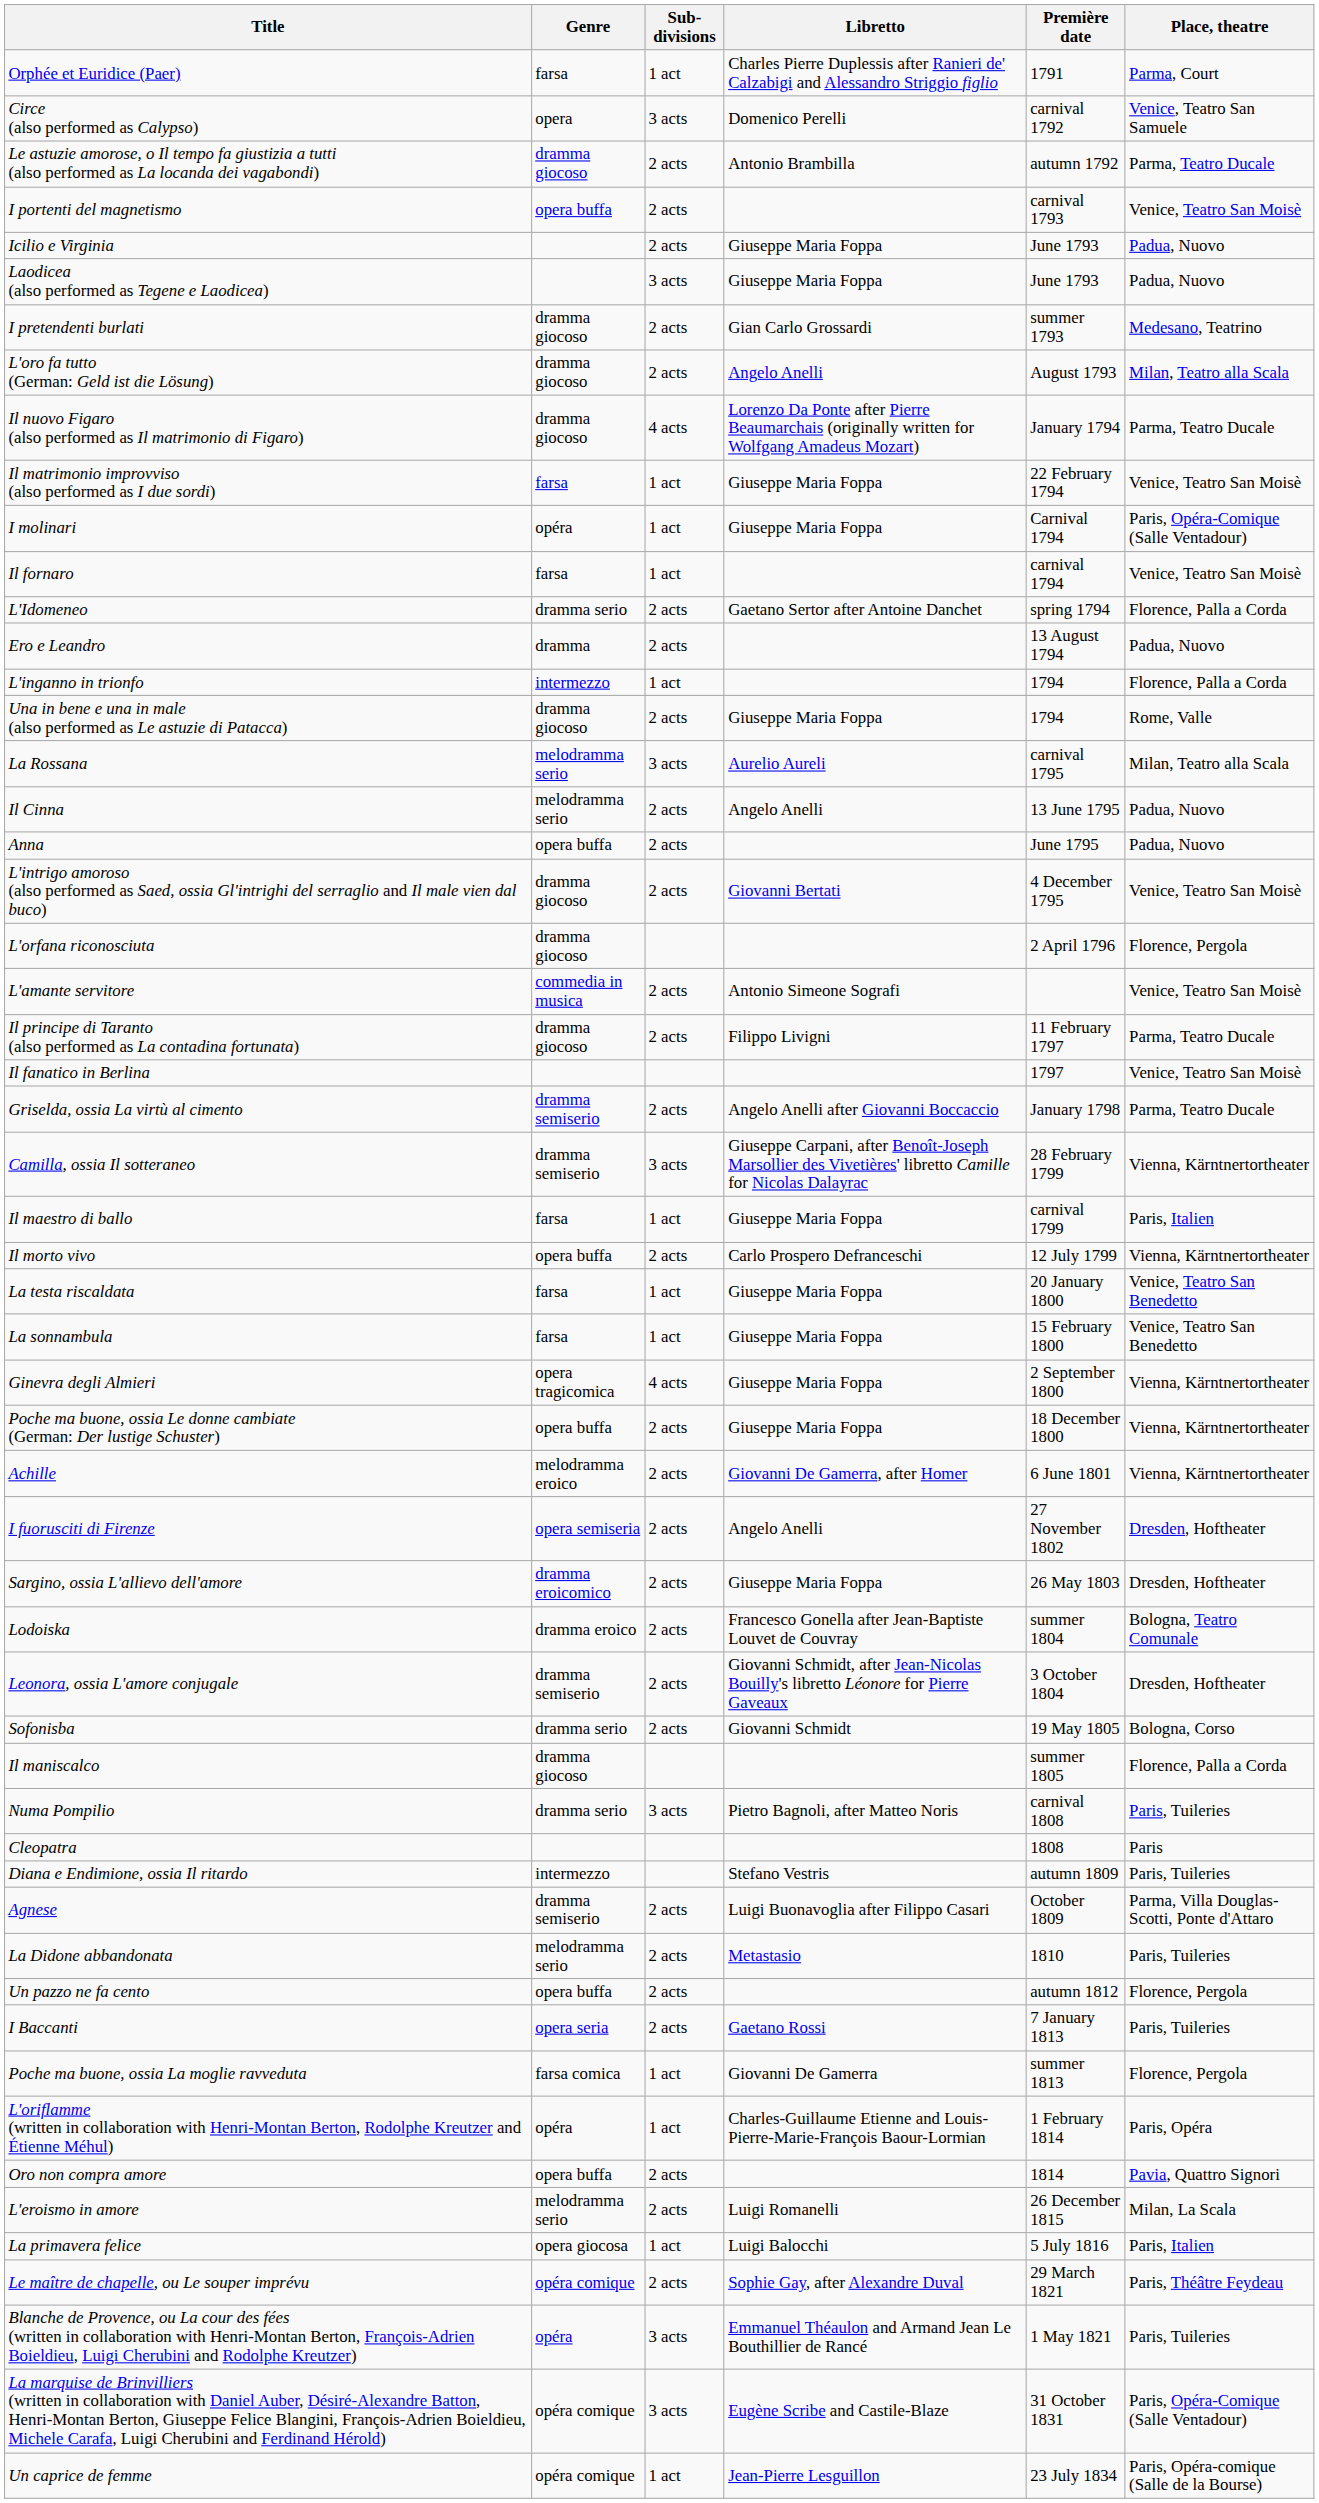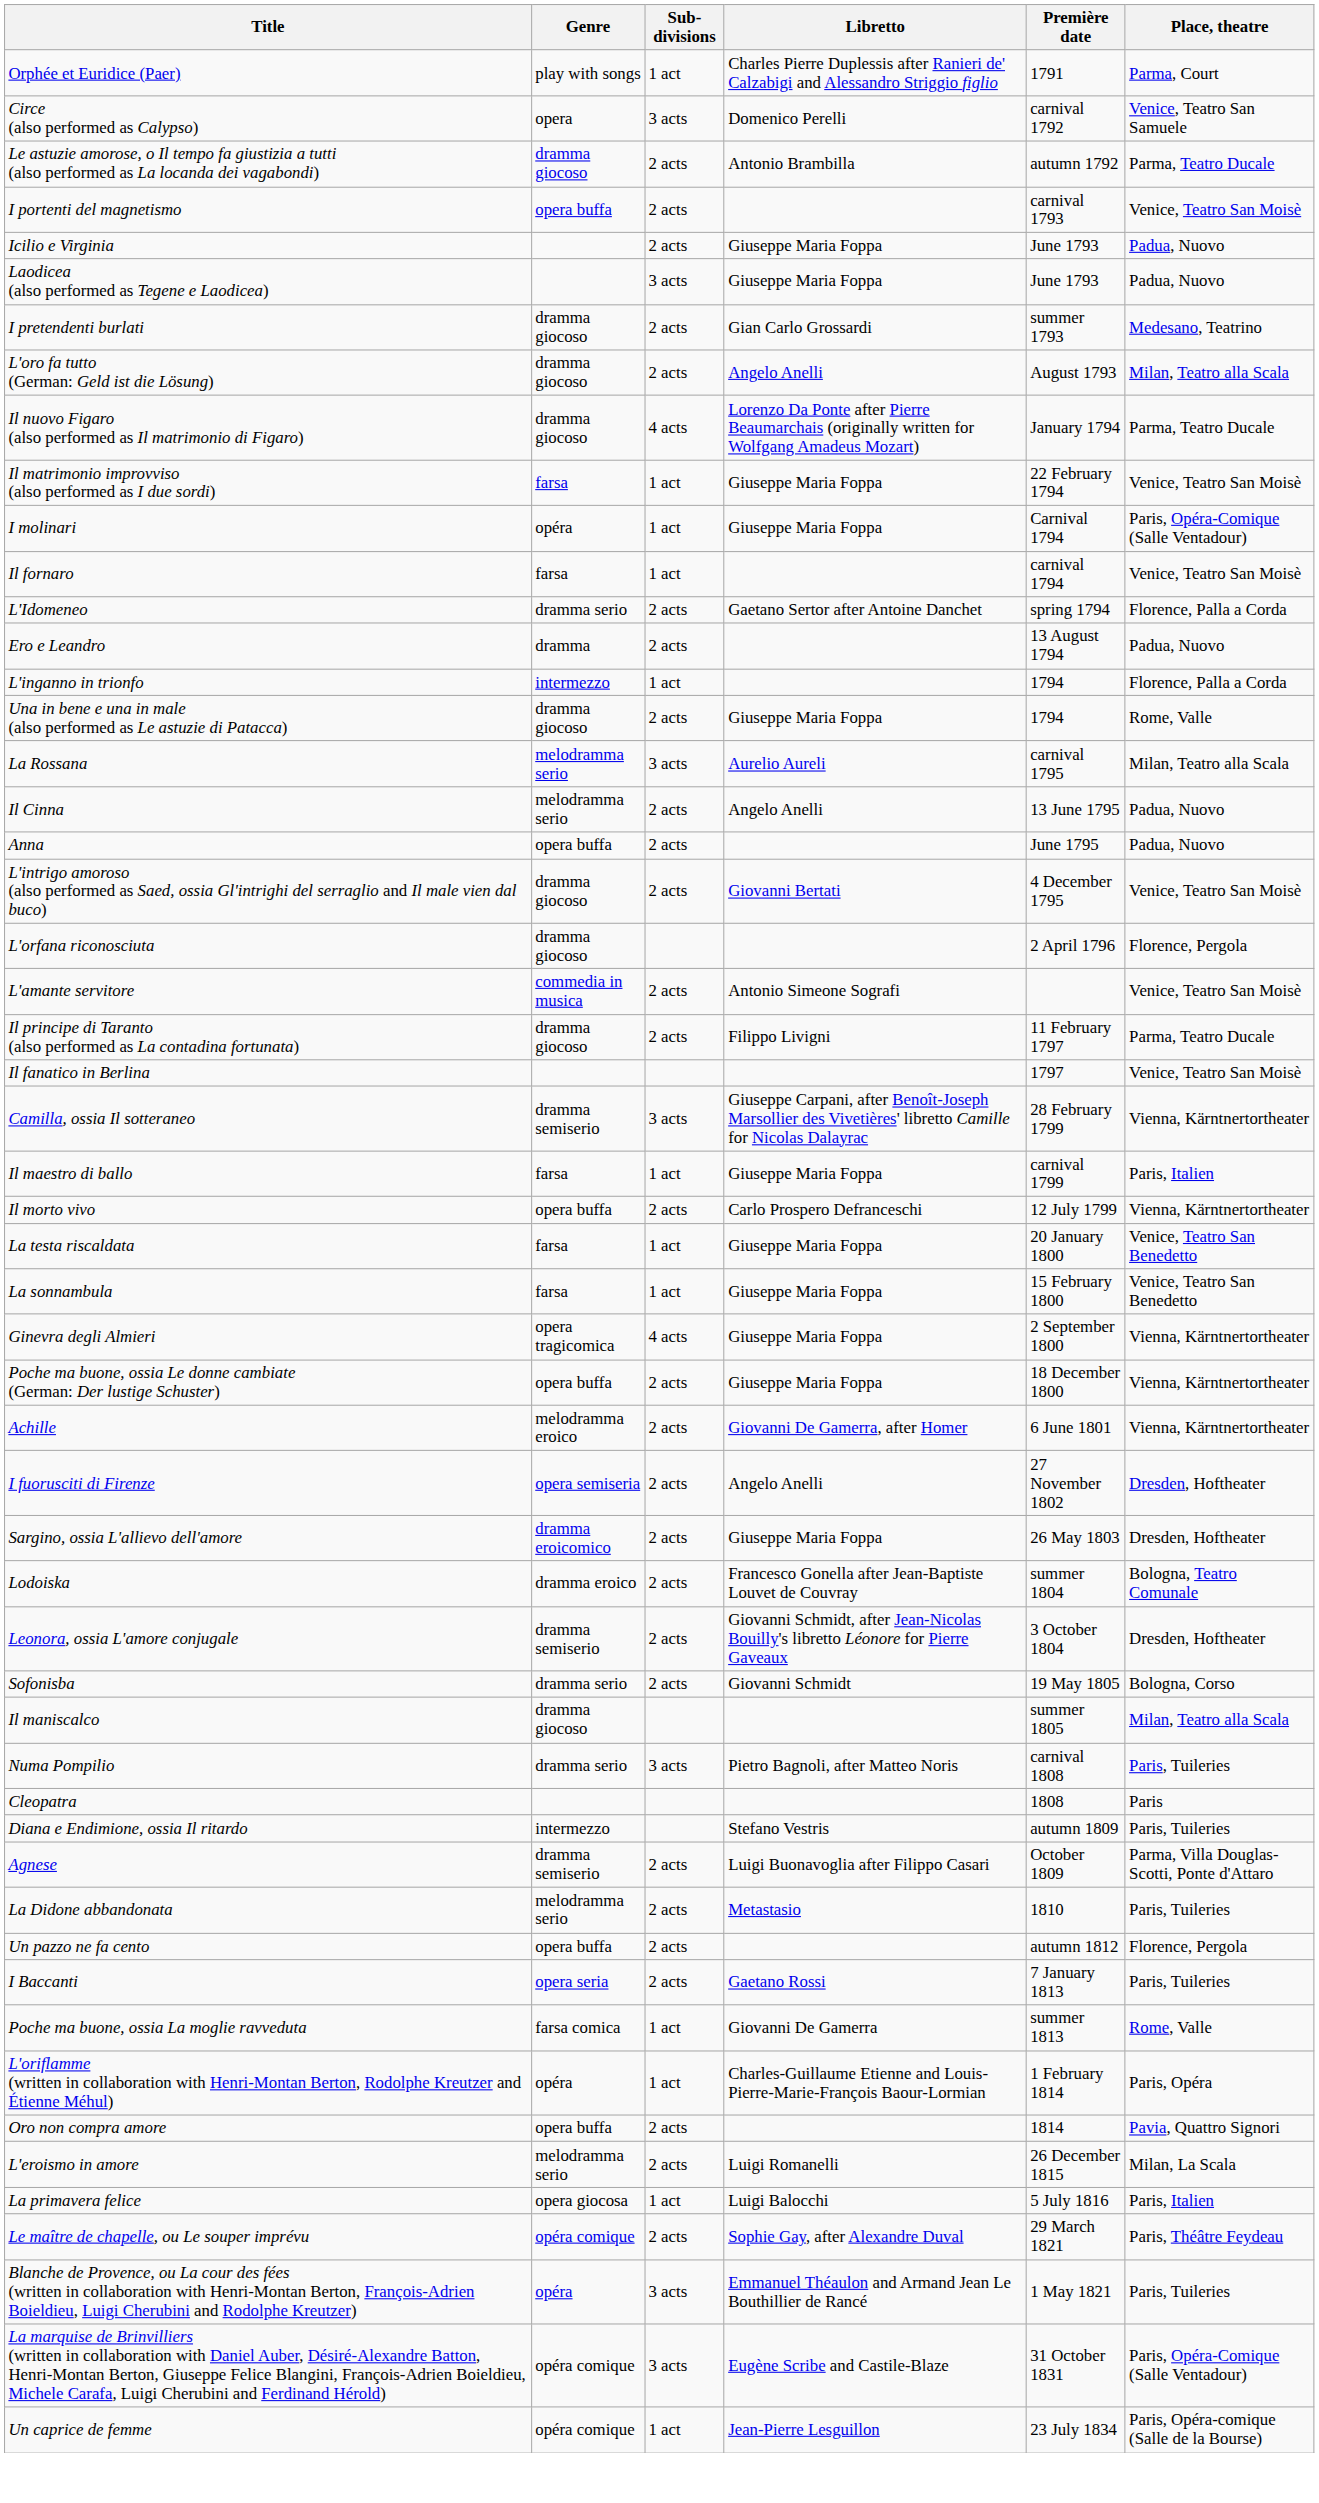(552, 72) farsa -> (588, 72) play with songs
- row: (126, 1109)
(1208, 1765) Florence, Palla a Corda -> (1209, 1720) Milan, Teatro alla Scala
(1188, 2073) Florence, Pergola -> (1170, 2027) Rome, Valle
